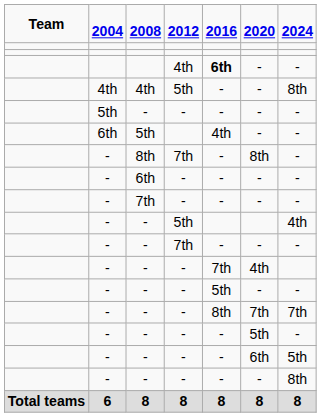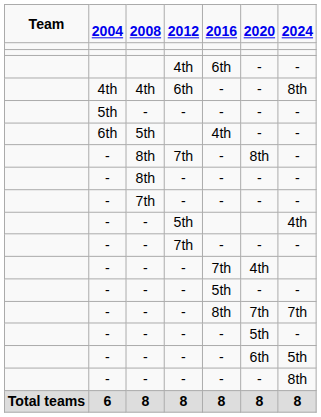(221, 67) bold -> (221, 67) normal
(183, 90) 5th -> (183, 90) 6th
(145, 179) 6th -> (145, 179) 8th
